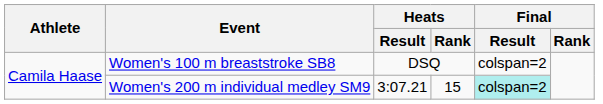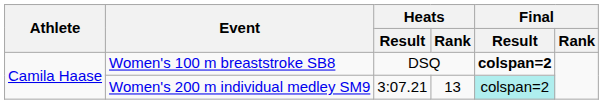(512, 64) normal -> (515, 64) bold
(453, 88) 15 -> (453, 88) 13
